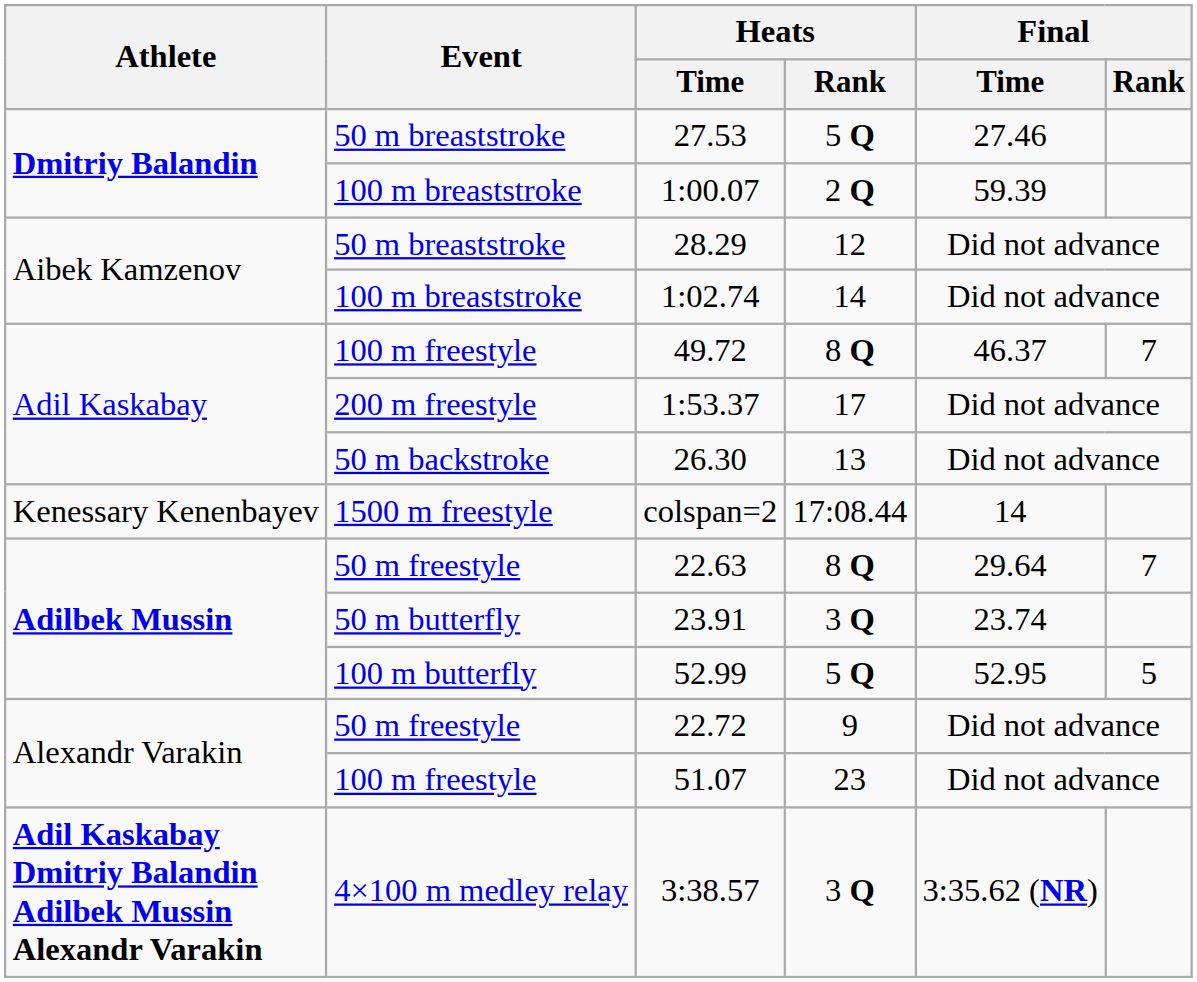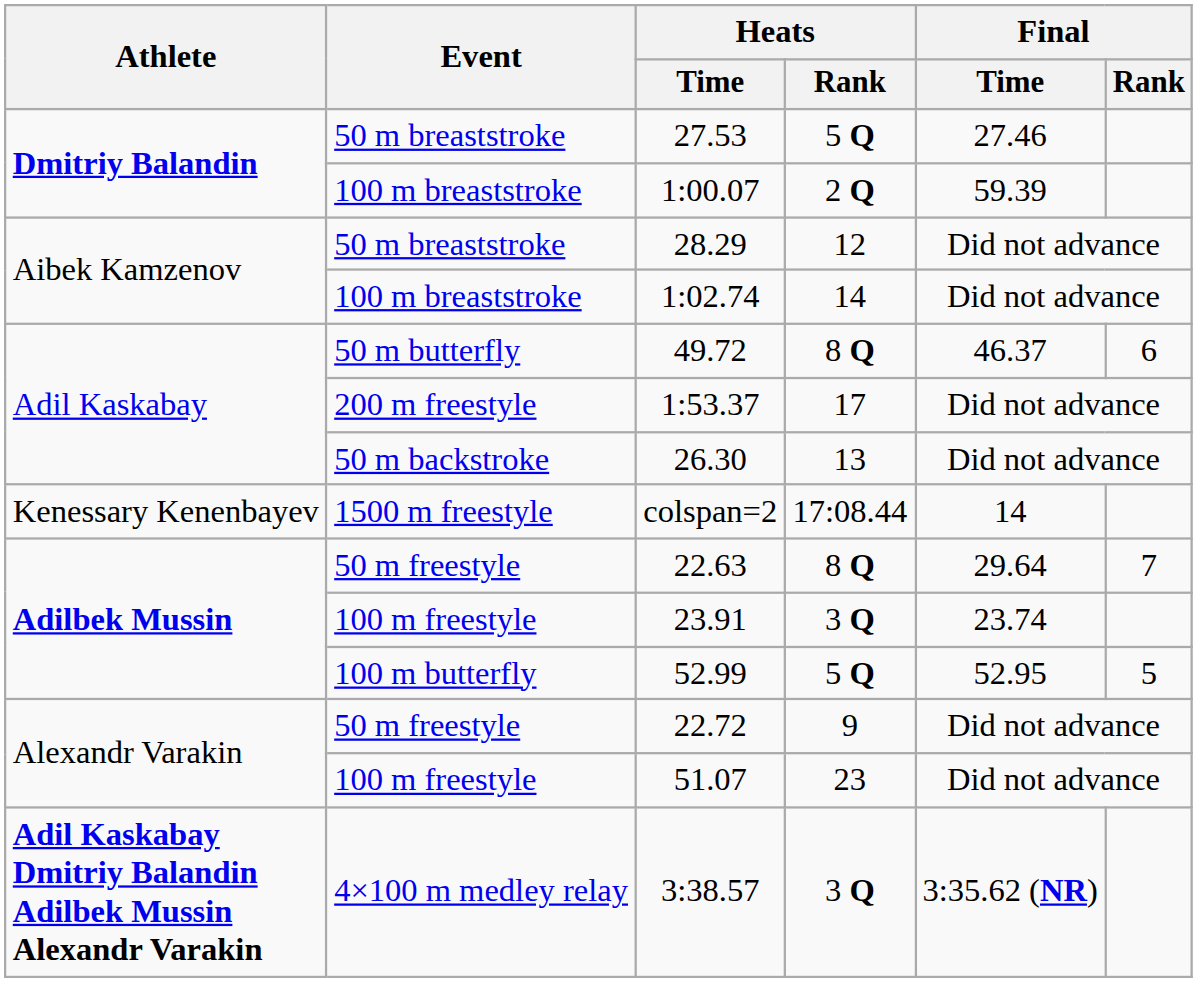(435, 350) 100 m freestyle -> (427, 350) 50 m butterfly
(1149, 350) 7 -> (1149, 350) 6
(427, 619) 50 m butterfly -> (435, 619) 100 m freestyle
